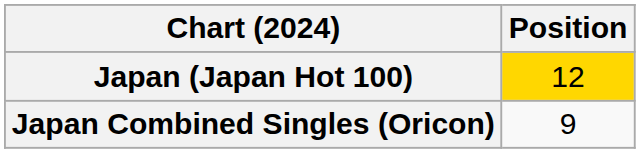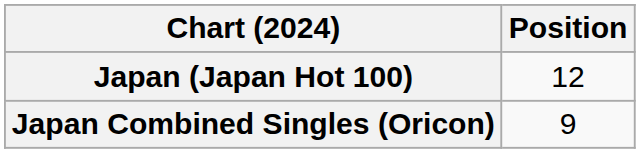(568, 76) gold background -> (568, 76) no background
